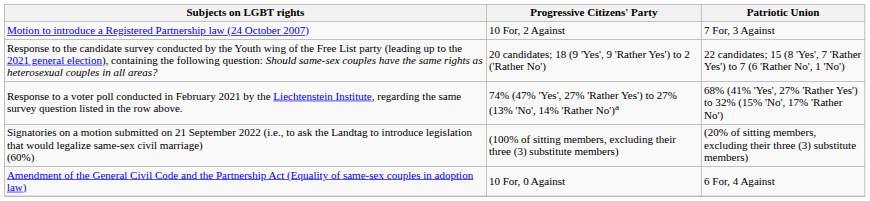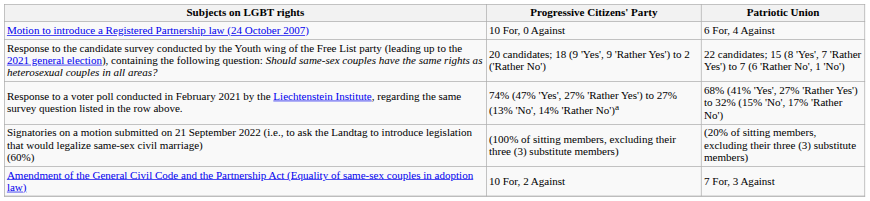(527, 30) 10 For, 2 Against -> (527, 30) 10 For, 0 Against
(739, 30) 7 For, 3 Against -> (739, 30) 6 For, 4 Against
(527, 181) 10 For, 0 Against -> (527, 181) 10 For, 2 Against
(739, 181) 6 For, 4 Against -> (739, 181) 7 For, 3 Against
